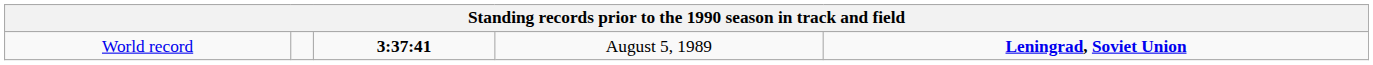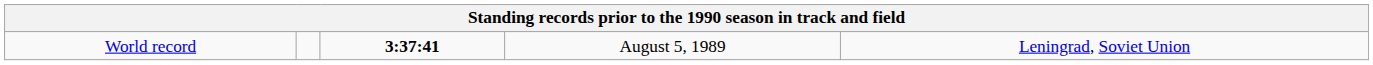(1096, 45) bold -> (1105, 45) normal
